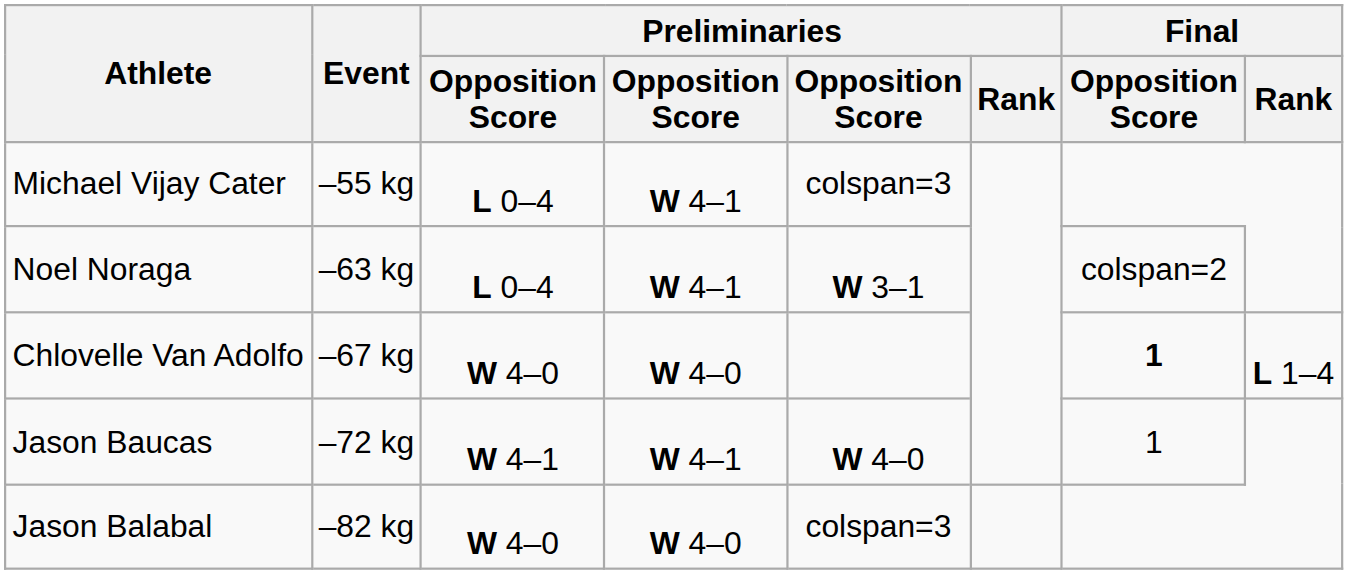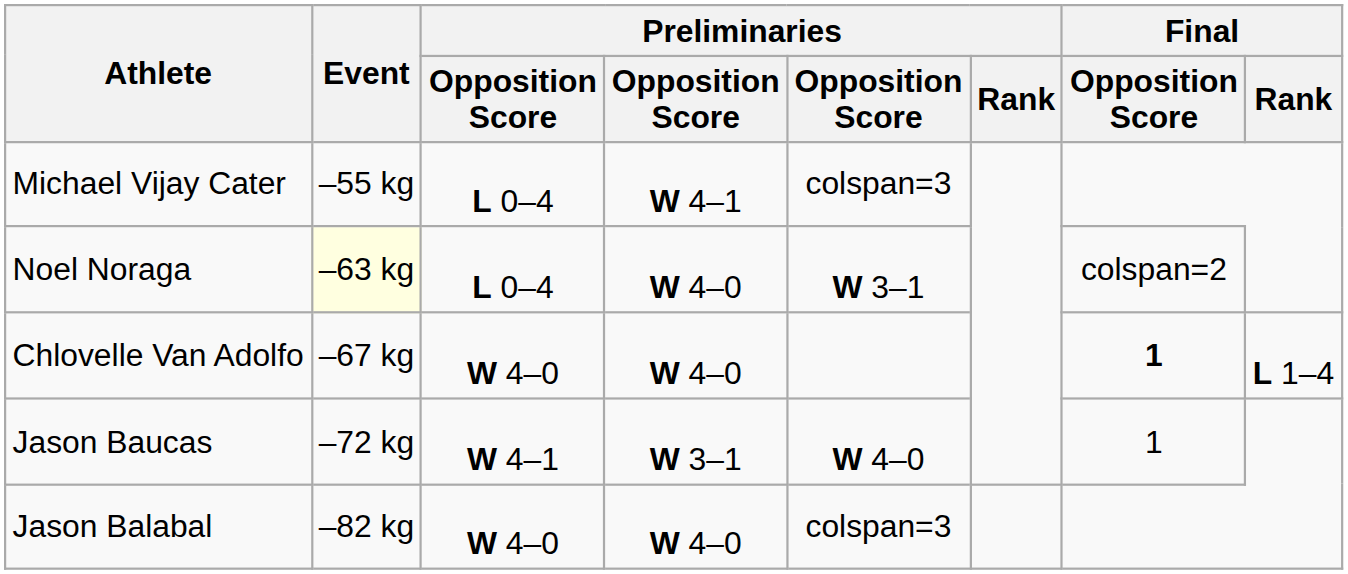(366, 270) no background -> (366, 270) lightyellow background
(696, 288) W 4–1 -> (696, 288) W 4–0
(696, 459) W 4–1 -> (696, 459) W 3–1
